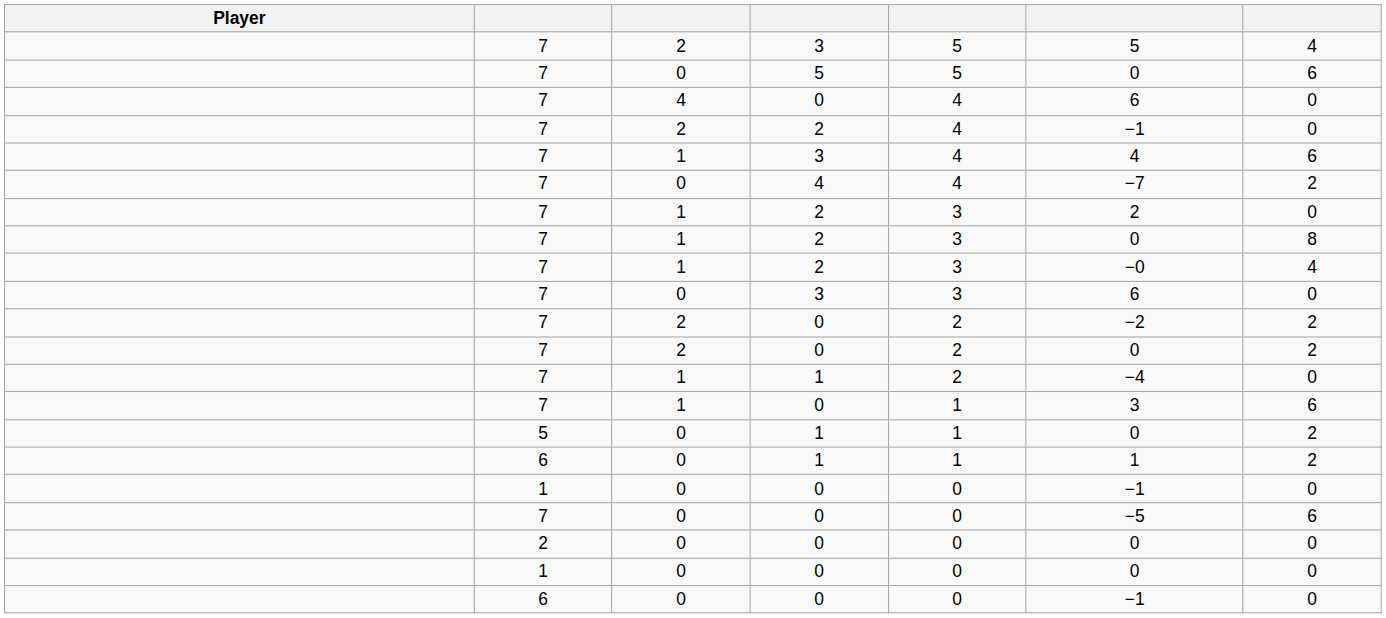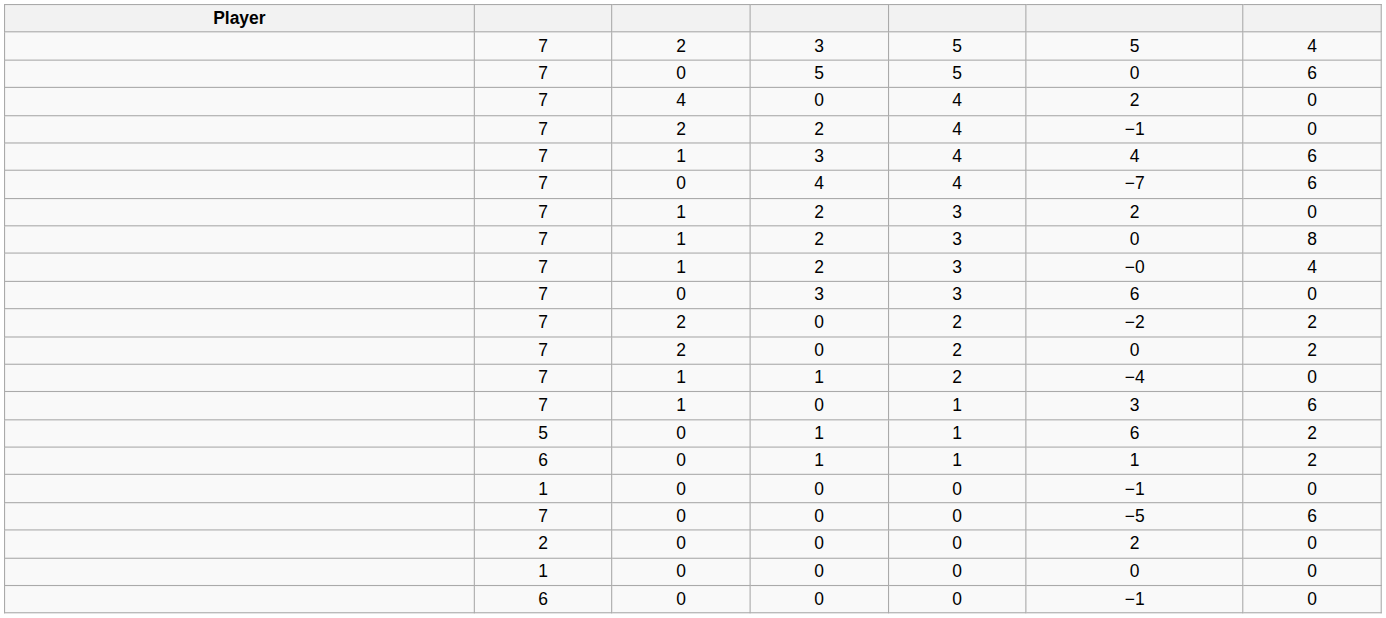(1135, 101) 6 -> (1135, 101) 2
(1312, 184) 2 -> (1312, 184) 6
(1135, 433) 0 -> (1135, 433) 6
(1135, 543) 0 -> (1135, 543) 2
